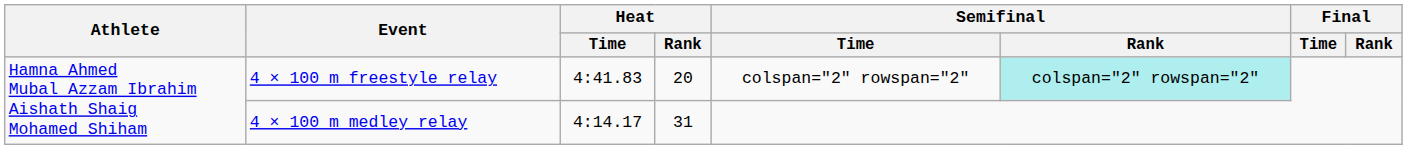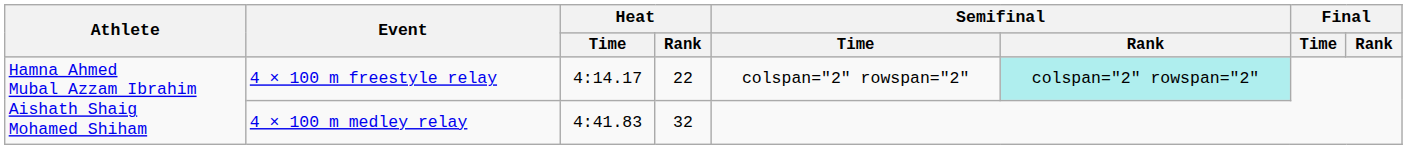(608, 78) 4:41.83 -> (608, 78) 4:14.17
(683, 78) 20 -> (683, 78) 22
(608, 122) 4:14.17 -> (608, 122) 4:41.83
(683, 122) 31 -> (683, 122) 32
